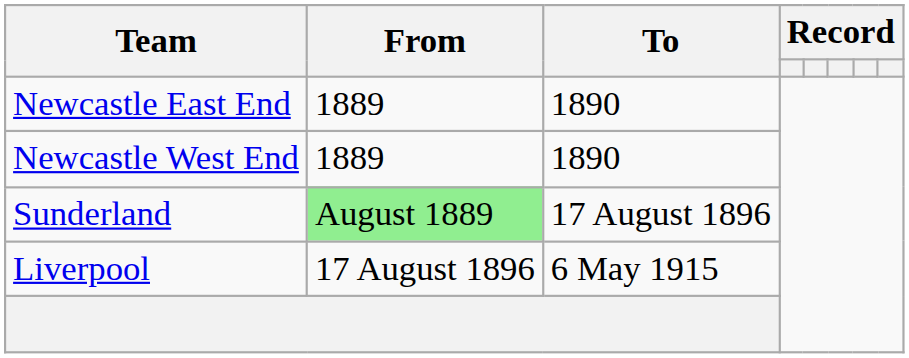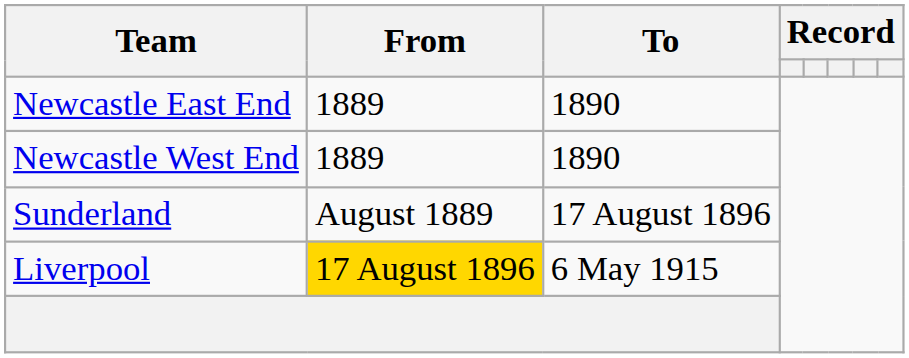(404, 213) lightgreen background -> (404, 213) no background
(425, 268) no background -> (425, 268) gold background
